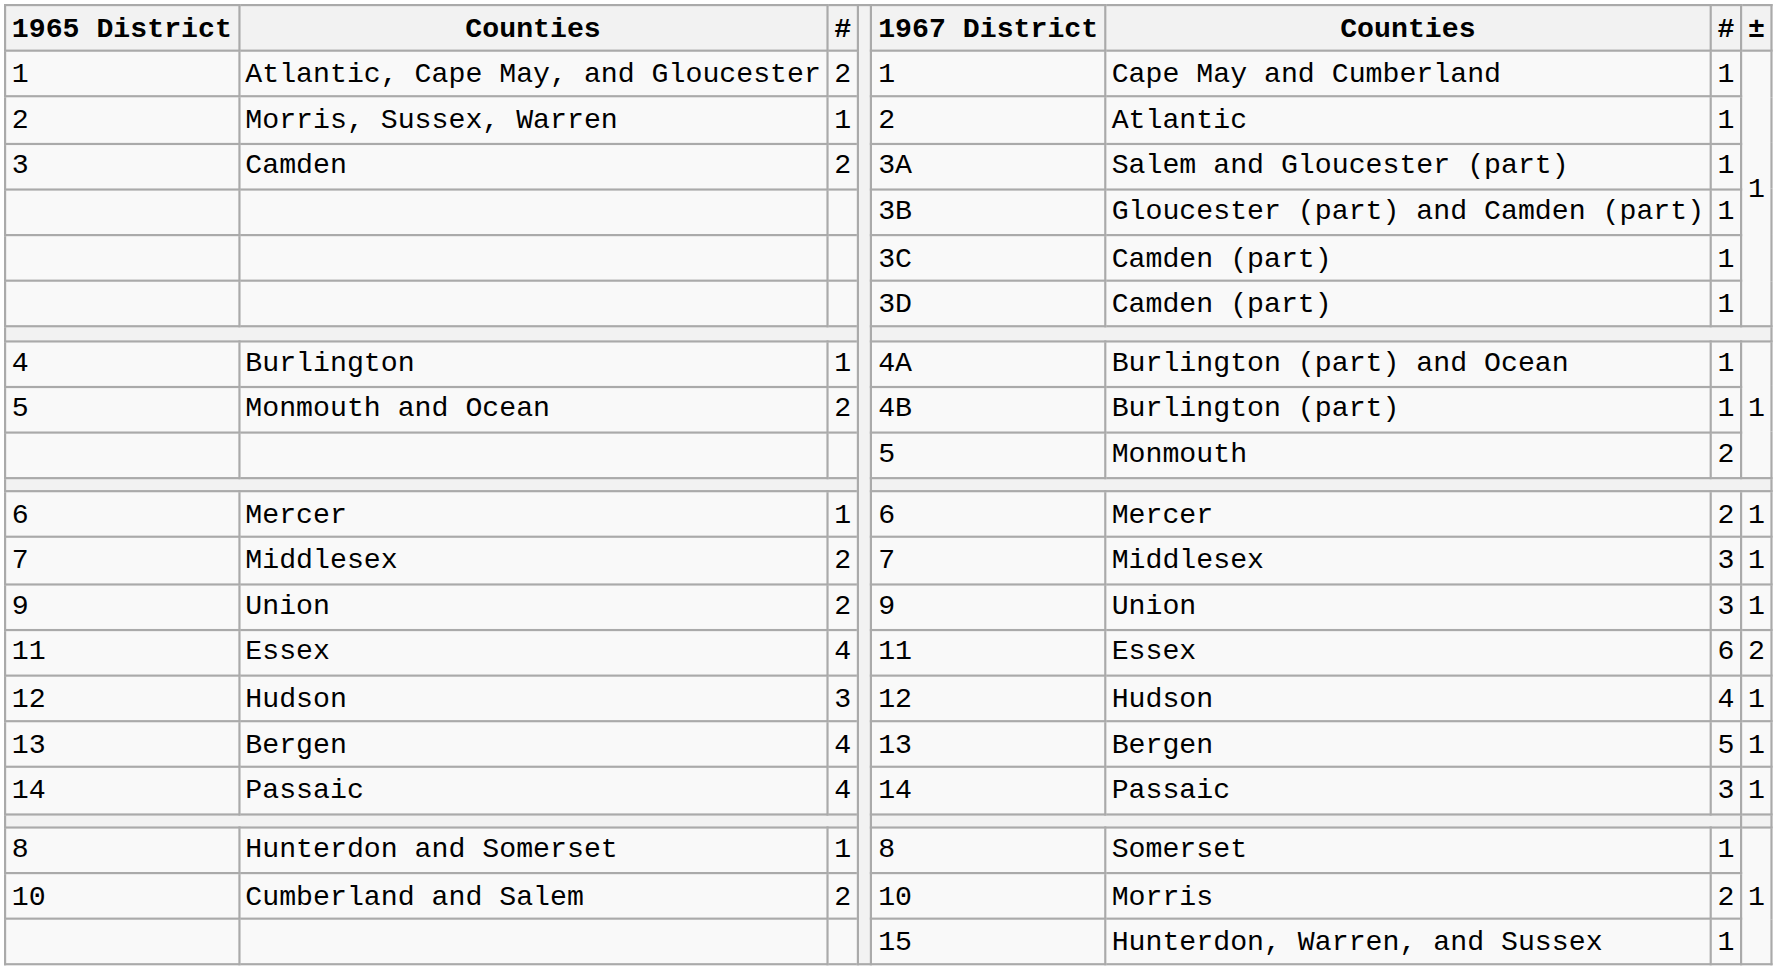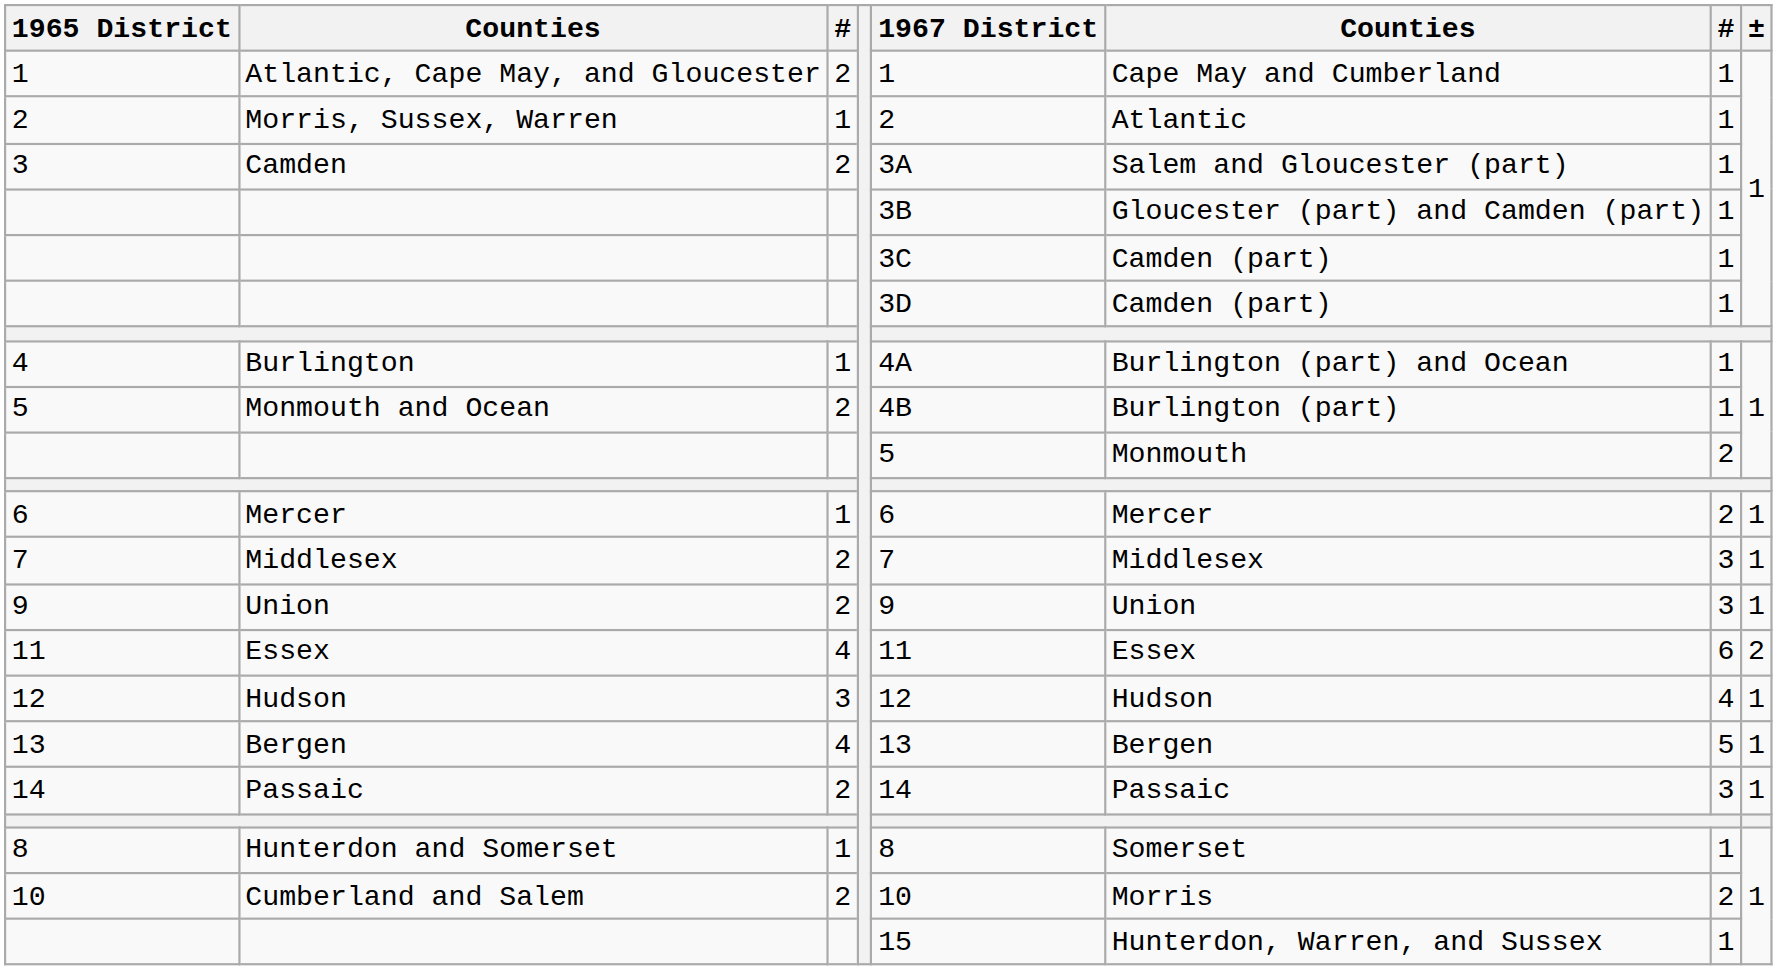(843, 791) 4 -> (843, 791) 2
